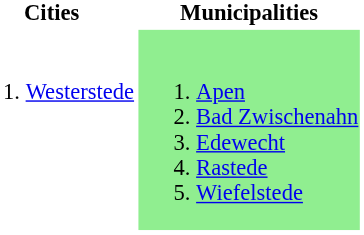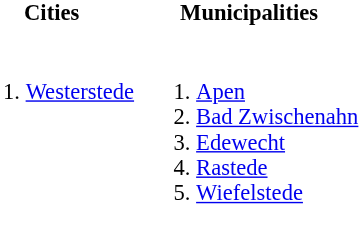(249, 143) lightgreen background -> (249, 143) no background
